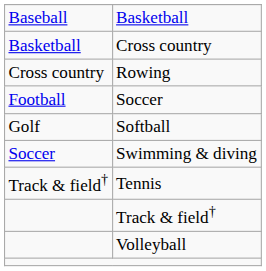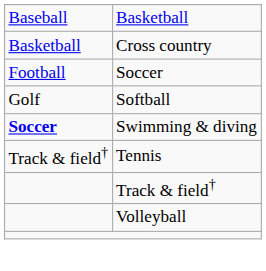- row: (143, 72)
(32, 153) normal -> (33, 126) bold
